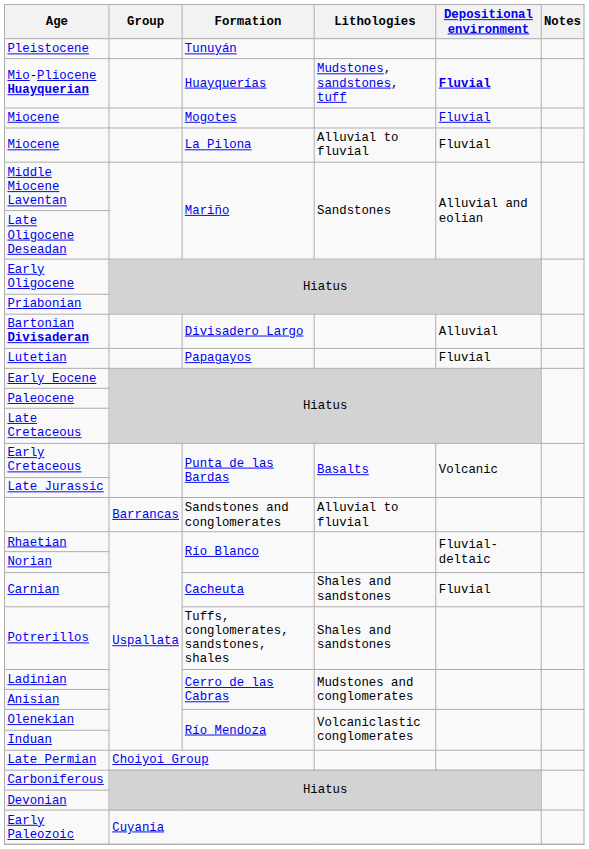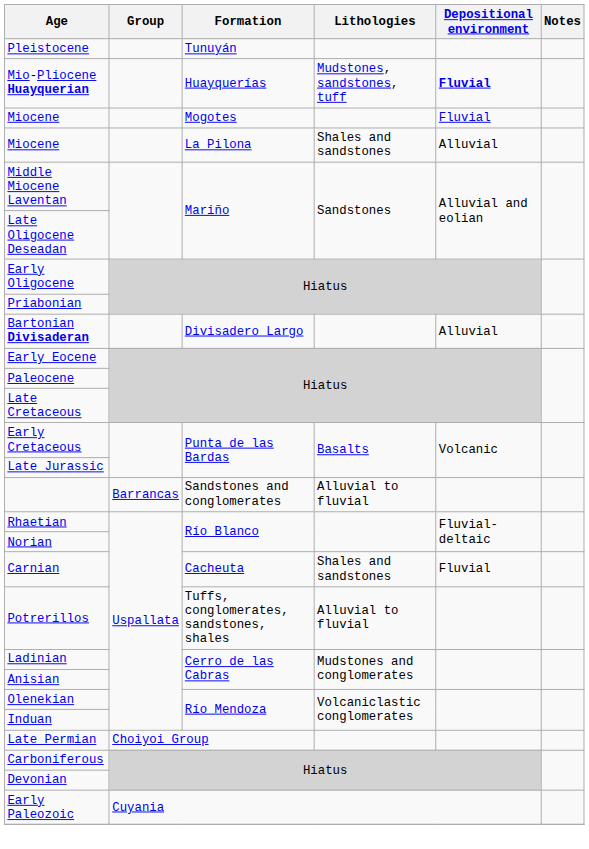(358, 145) Alluvial to fluvial -> (354, 145) Shales and sandstones
(465, 145) Fluvial -> (468, 145) Alluvial
- row: (37, 358)
(354, 638) Shales and sandstones -> (358, 618) Alluvial to fluvial
